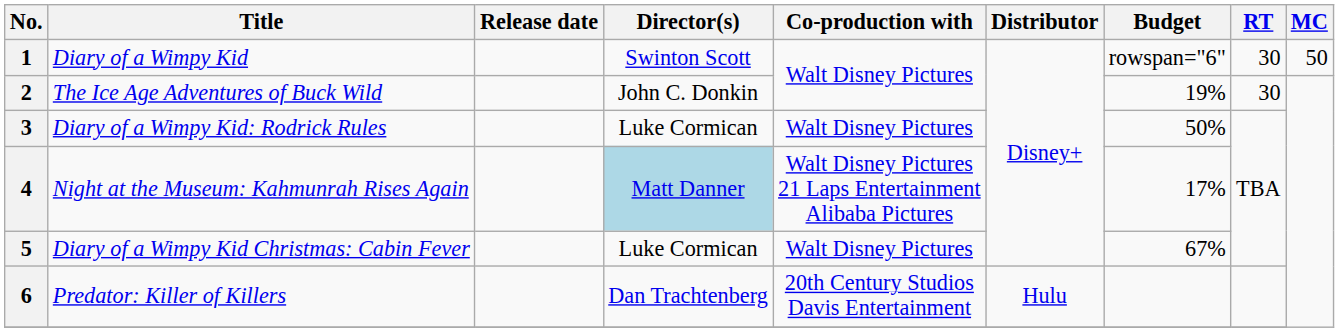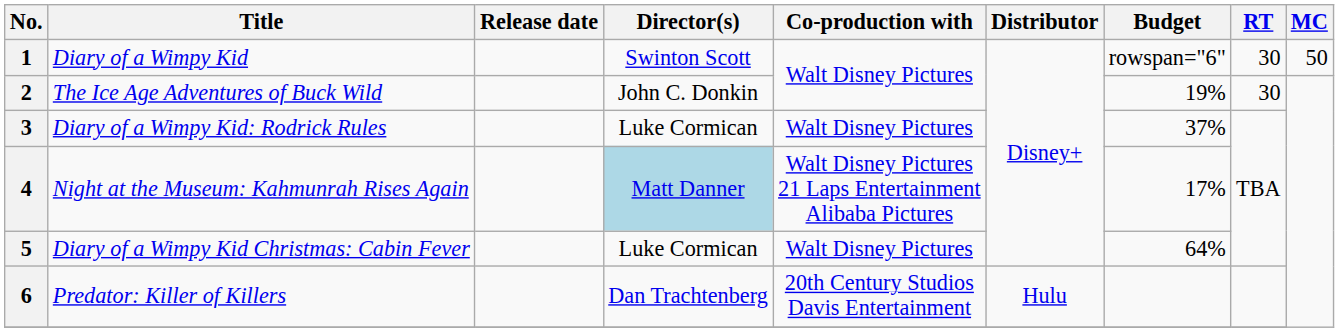(1205, 127) 50% -> (1205, 127) 37%
(1205, 248) 67% -> (1205, 248) 64%
